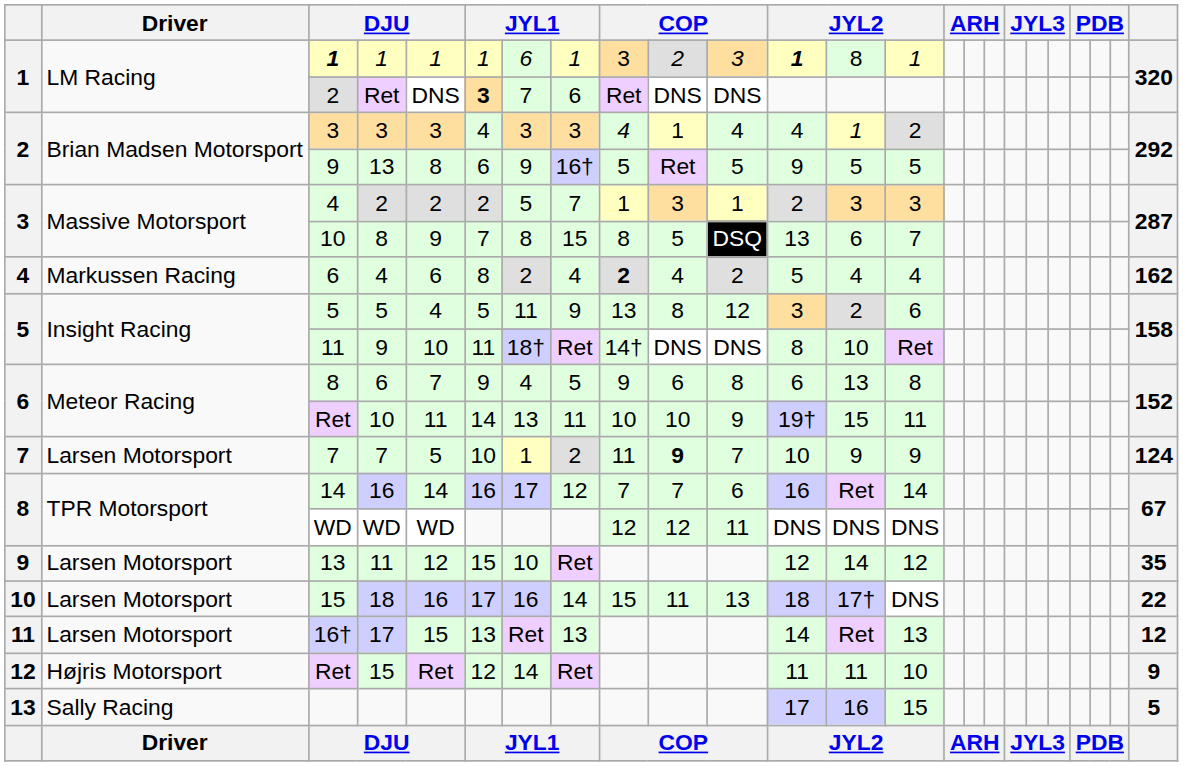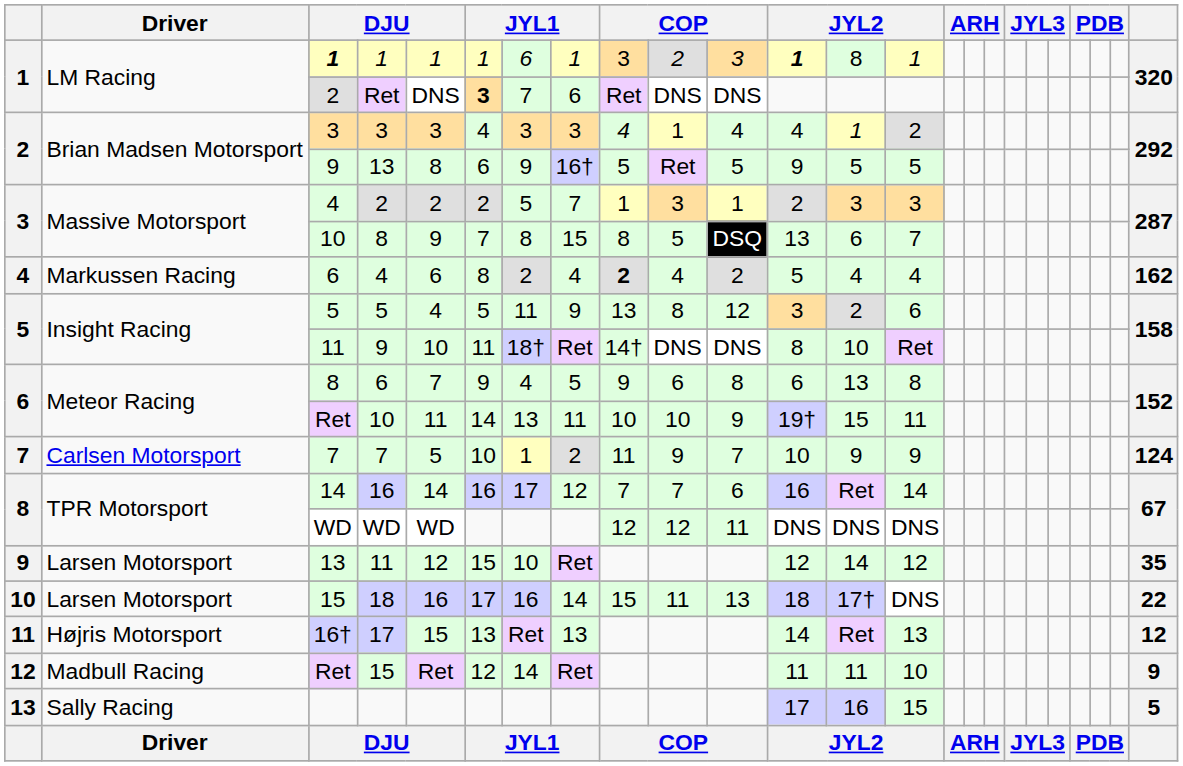(139, 455) Larsen Motorsport -> (144, 455) Carlsen Motorsport
(678, 455) bold -> (678, 455) normal
(139, 635) Larsen Motorsport -> (134, 635) Højris Motorsport
(134, 671) Højris Motorsport -> (125, 671) Madbull Racing
